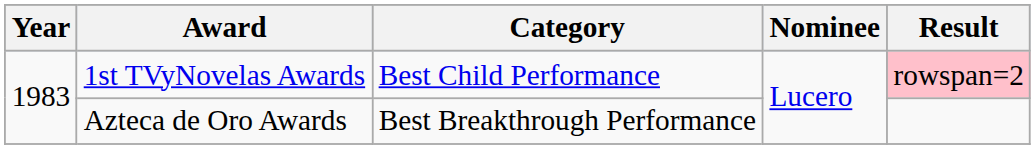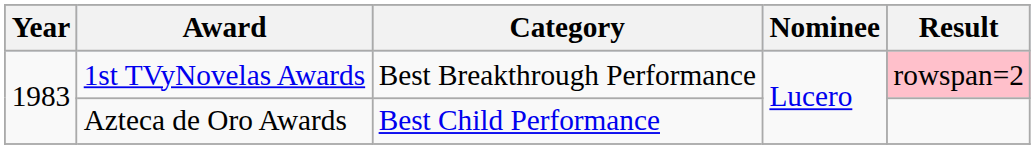(519, 74) Best Child Performance -> (567, 74) Best Breakthrough Performance
(567, 120) Best Breakthrough Performance -> (519, 120) Best Child Performance
